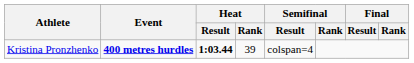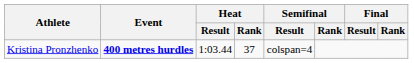(216, 49) bold -> (215, 49) normal
(250, 49) 39 -> (249, 49) 37
